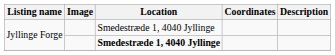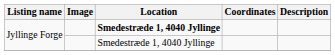(156, 27) normal -> (159, 27) bold
(159, 43) bold -> (156, 43) normal
